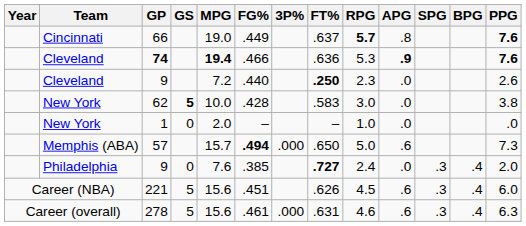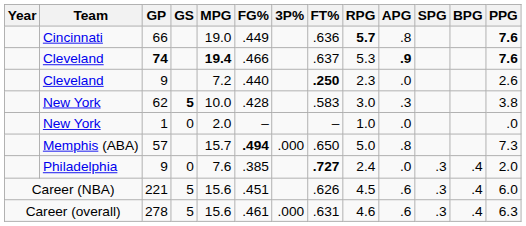(326, 37) .637 -> (326, 37) .636
(326, 59) .636 -> (326, 59) .637
(406, 102) .0 -> (406, 102) .3
(406, 145) .6 -> (406, 145) .8
